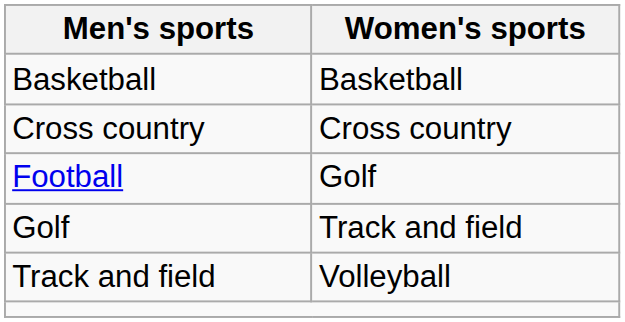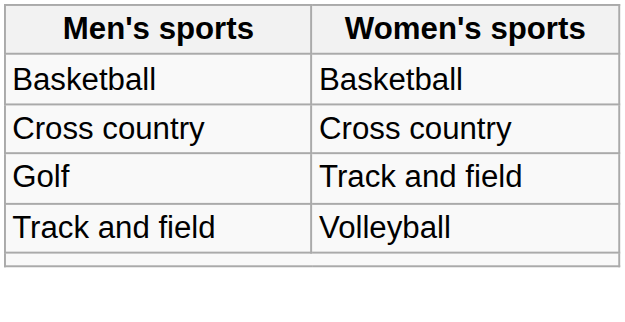- row: (68, 177)
